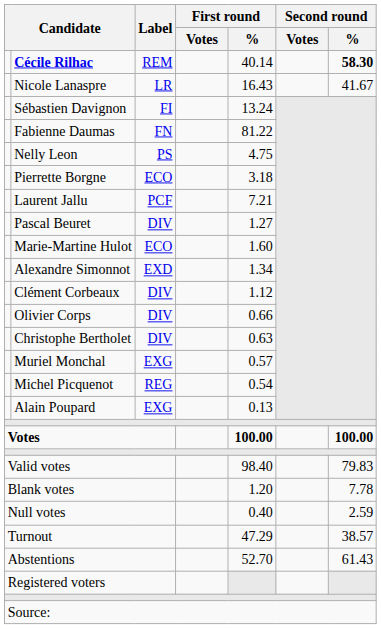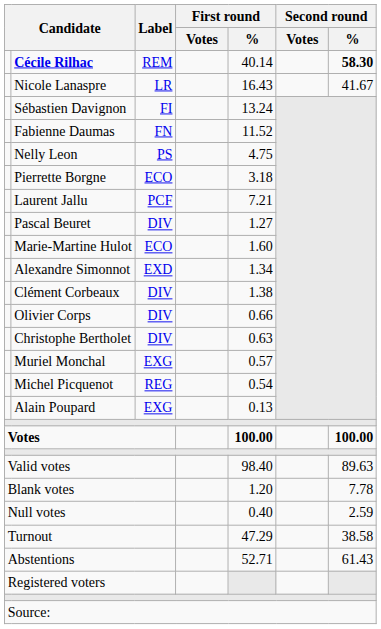(257, 131) 81.22 -> (257, 131) 11.52
(261, 292) 1.12 -> (261, 292) 1.38
(358, 467) 79.83 -> (358, 467) 89.63
(358, 536) 38.57 -> (358, 536) 38.58
(257, 559) 52.70 -> (257, 559) 52.71
